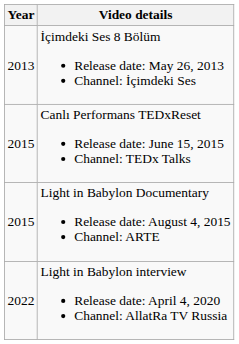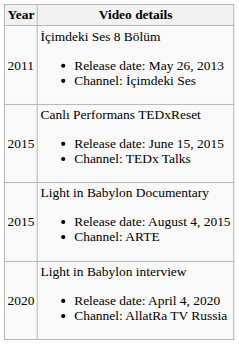(21, 65) 2013 -> (21, 65) 2011
(21, 300) 2022 -> (21, 300) 2020
